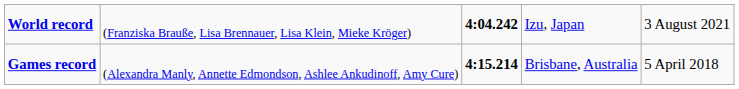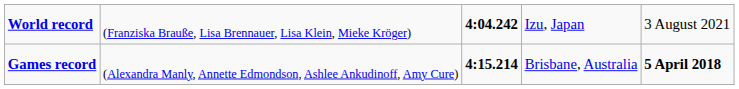(682, 64) normal -> (683, 64) bold
